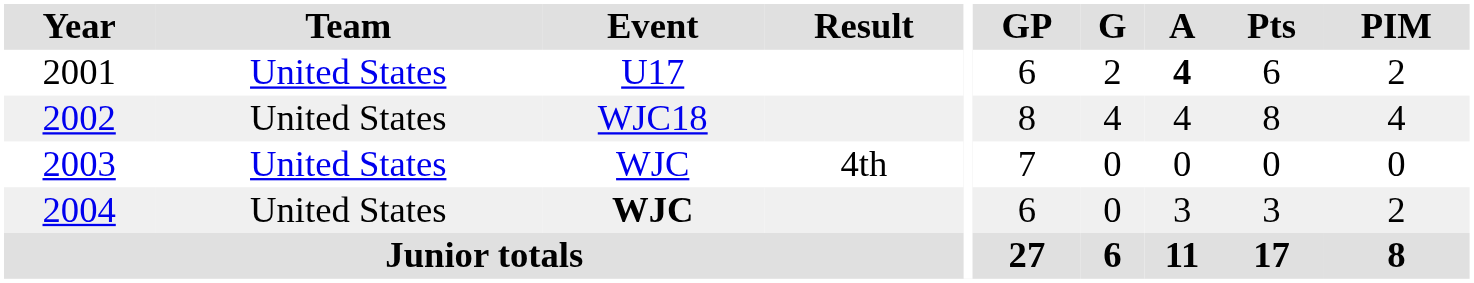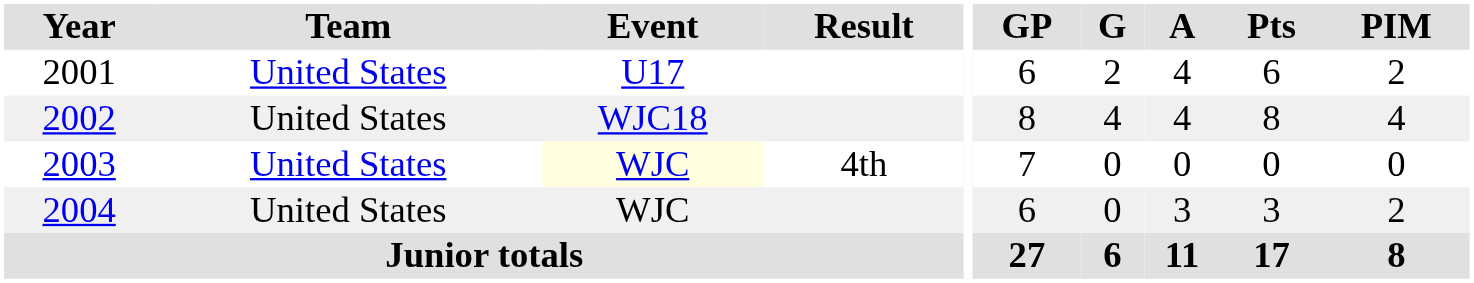(1182, 72) bold -> (1182, 72) normal
(653, 163) no background -> (653, 163) lightyellow background
(653, 209) bold -> (653, 209) normal
